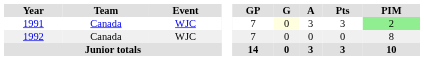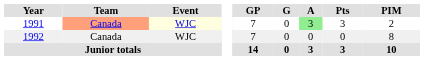(106, 23) no background -> (106, 23) lightsalmon background
(185, 23) no background -> (185, 23) lightyellow background
(286, 23) lightyellow background -> (286, 23) no background
(311, 23) no background -> (311, 23) lightgreen background
(391, 23) lightgreen background -> (391, 23) no background
